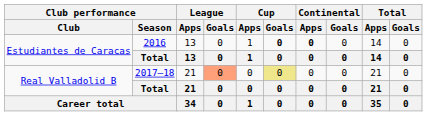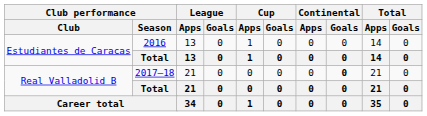(280, 42) bold -> (280, 42) normal
(311, 42) bold -> (311, 42) normal
(220, 73) lightsalmon background -> (220, 73) no background
(280, 73) khaki background -> (280, 73) no background
(344, 73) normal -> (344, 73) bold
